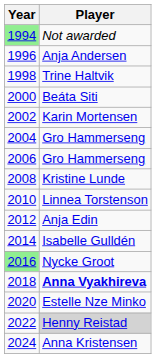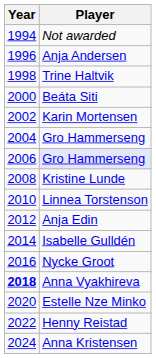(22, 35) lightgreen background -> (22, 35) no background
(94, 158) no background -> (94, 158) lavender background
(22, 261) lightgreen background -> (22, 261) no background
(22, 281) normal -> (22, 281) bold
(94, 281) bold -> (91, 281) normal
(85, 323) lightgrey background -> (85, 323) no background
